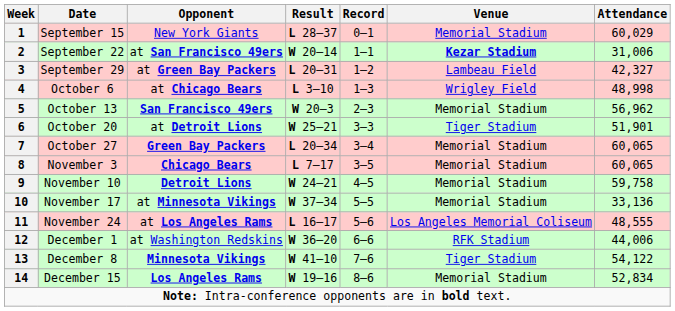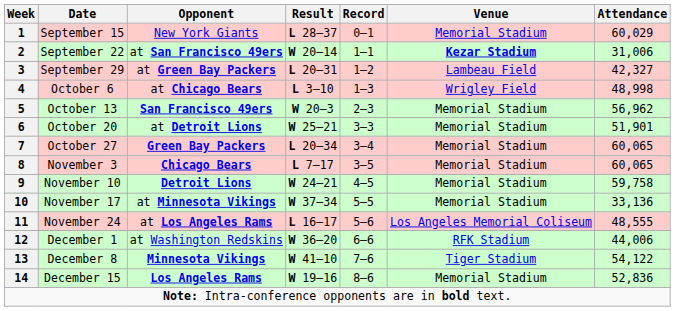(491, 127) Tiger Stadium -> (491, 127) Memorial Stadium
(632, 278) 52,834 -> (632, 278) 52,836
